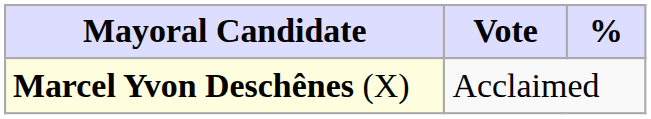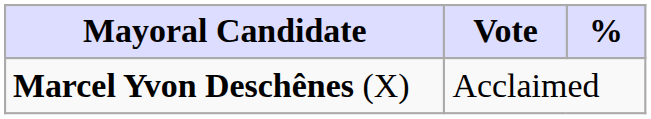(211, 85) lightyellow background -> (211, 85) no background
